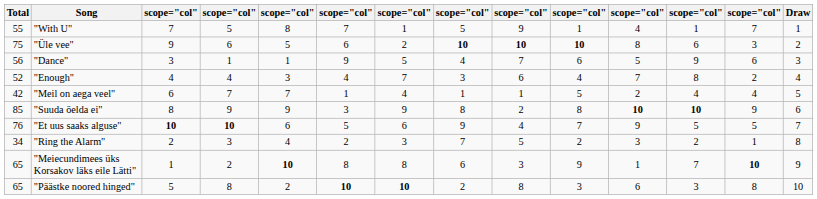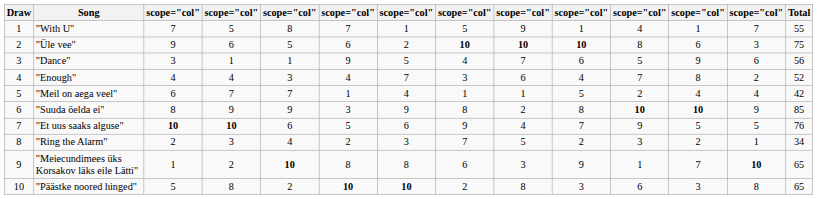columns swapped: (798, 12) <-> (18, 12)
